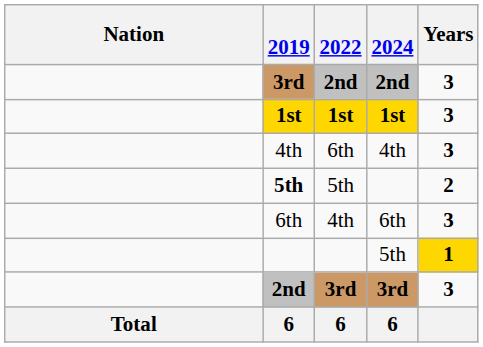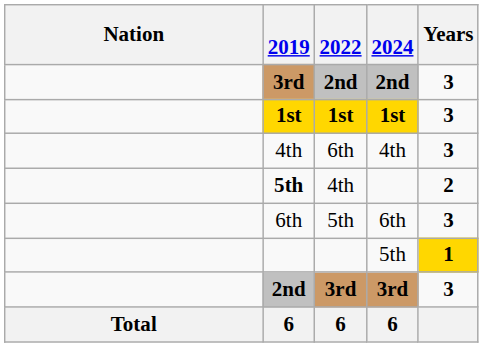(341, 185) 5th -> (341, 185) 4th
(341, 220) 4th -> (341, 220) 5th
